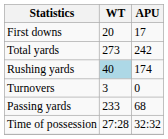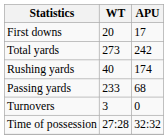(108, 69) lightblue background -> (108, 69) no background
rows swapped: (39, 106) <-> (31, 87)
